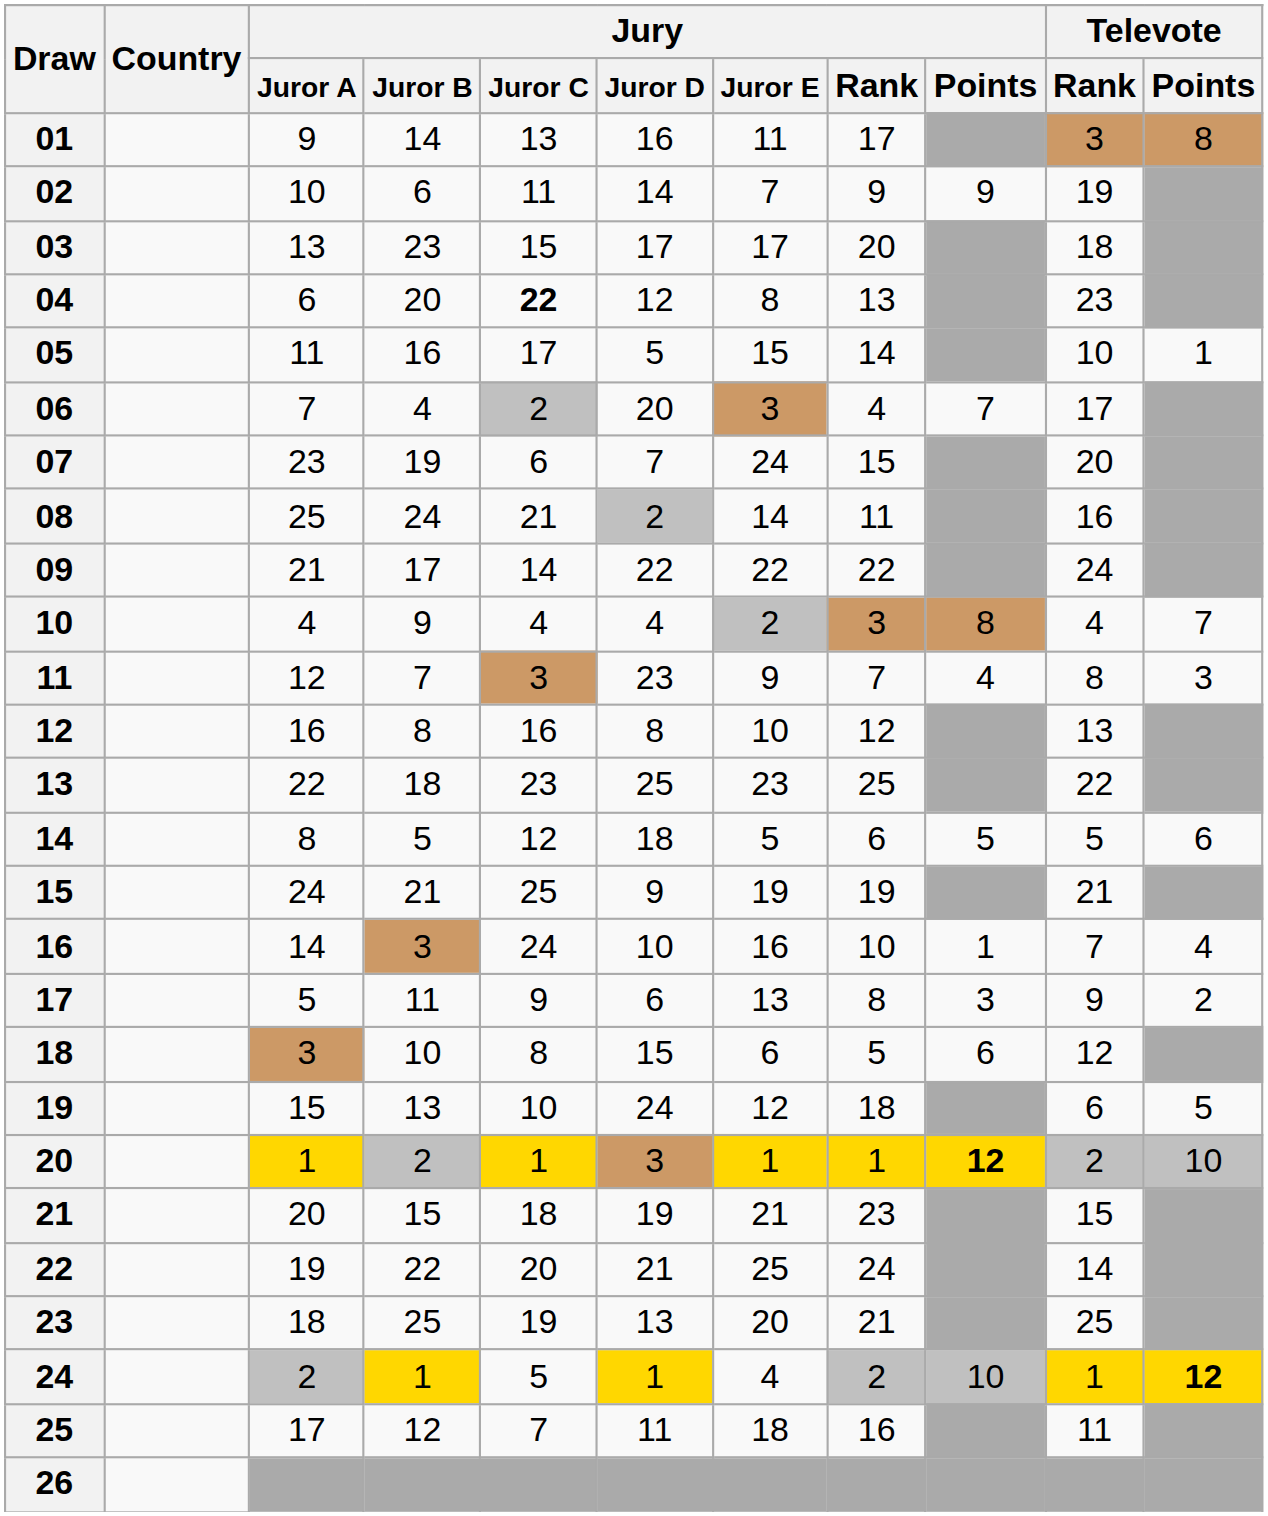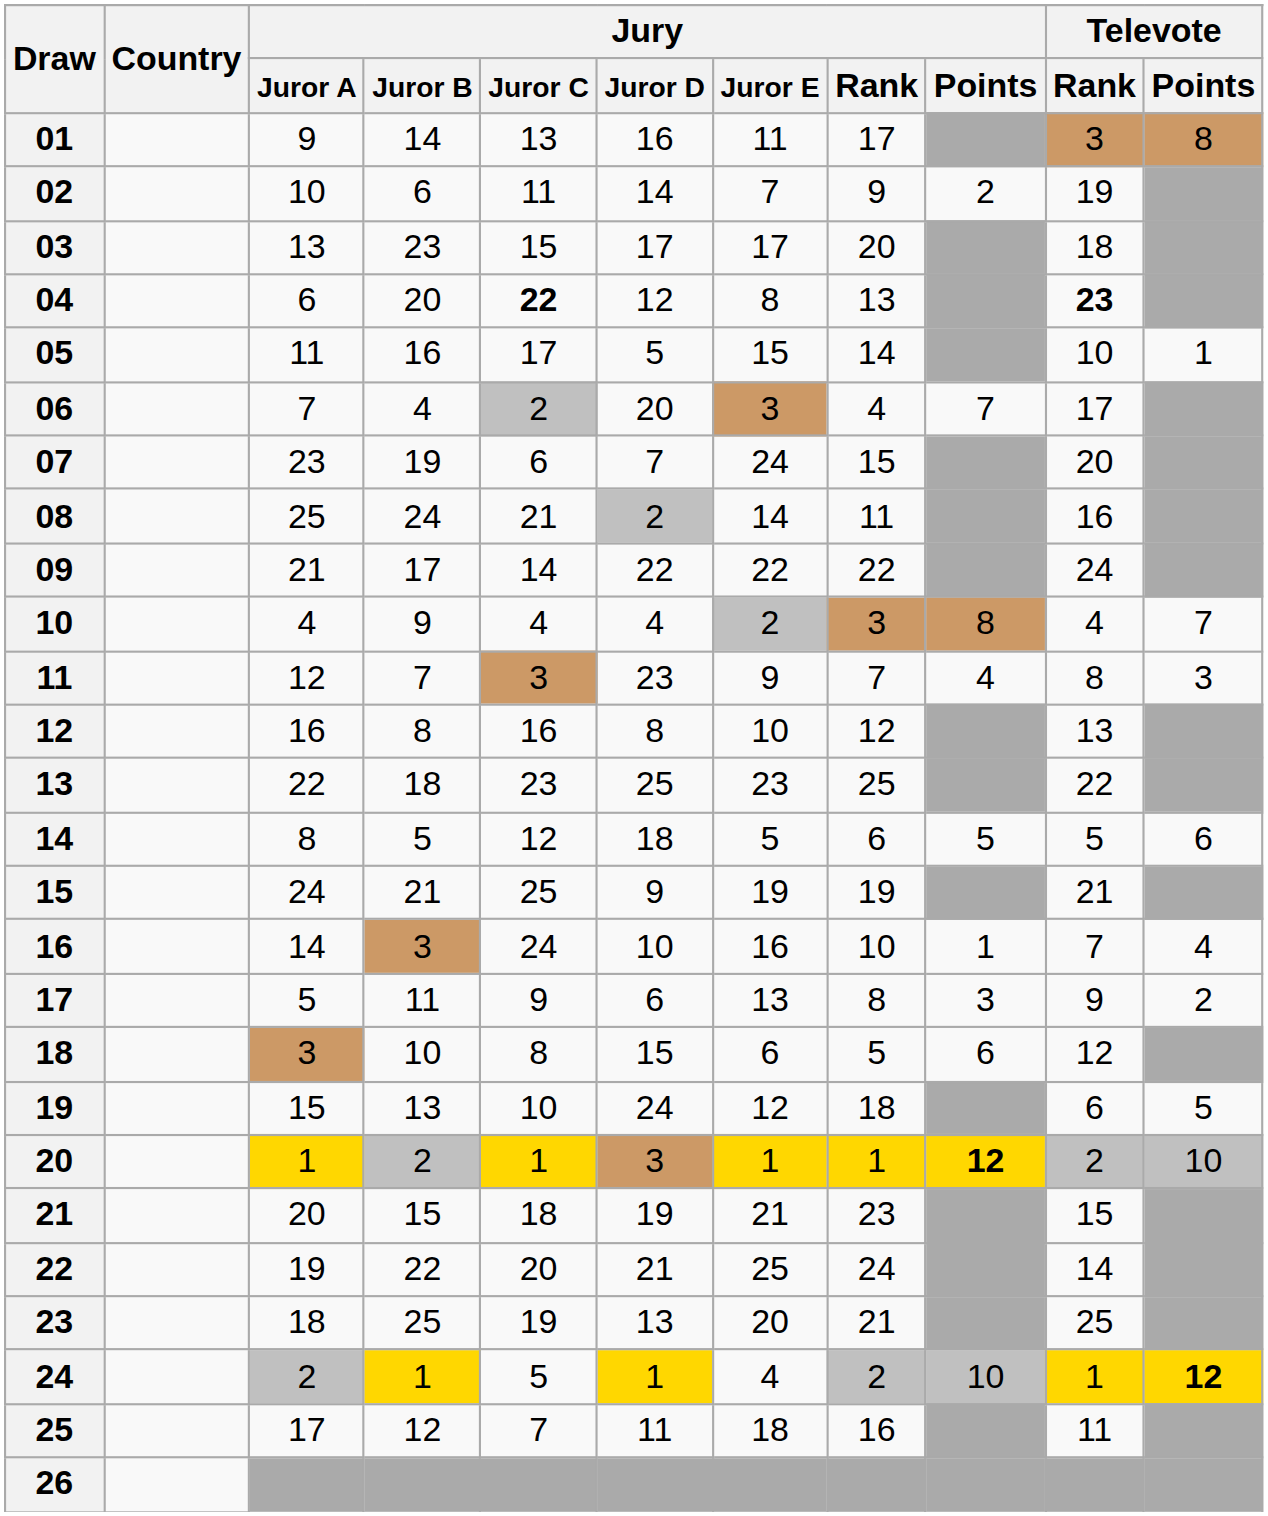(986, 192) 9 -> (986, 192) 2
(1094, 300) normal -> (1094, 300) bold
